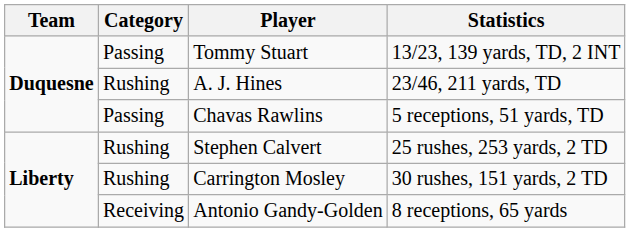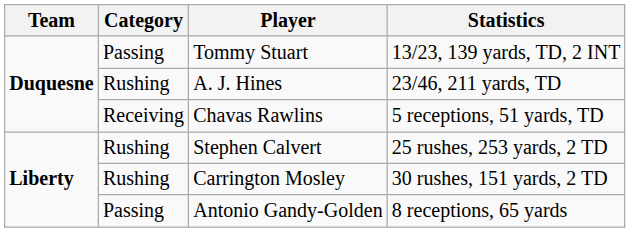(133, 115) Passing -> (143, 115) Receiving
(143, 210) Receiving -> (133, 210) Passing
